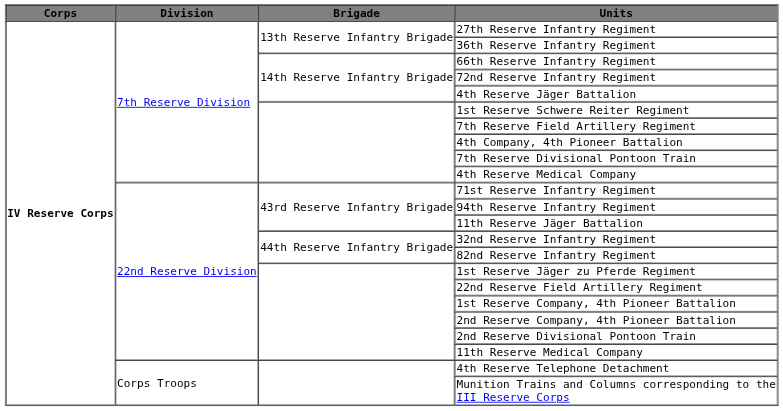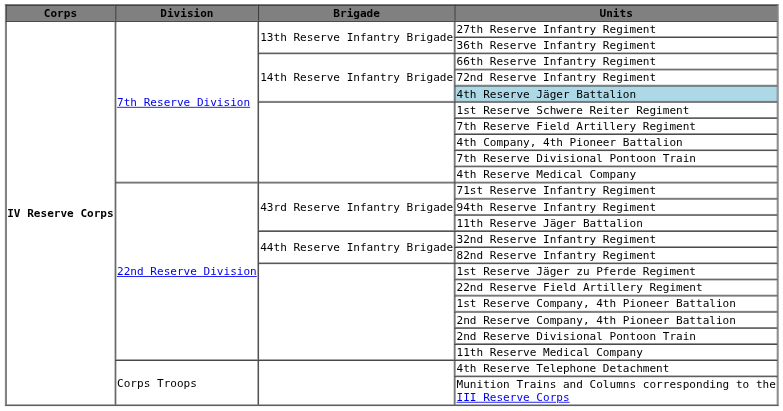(546, 94) no background -> (546, 94) lightblue background
